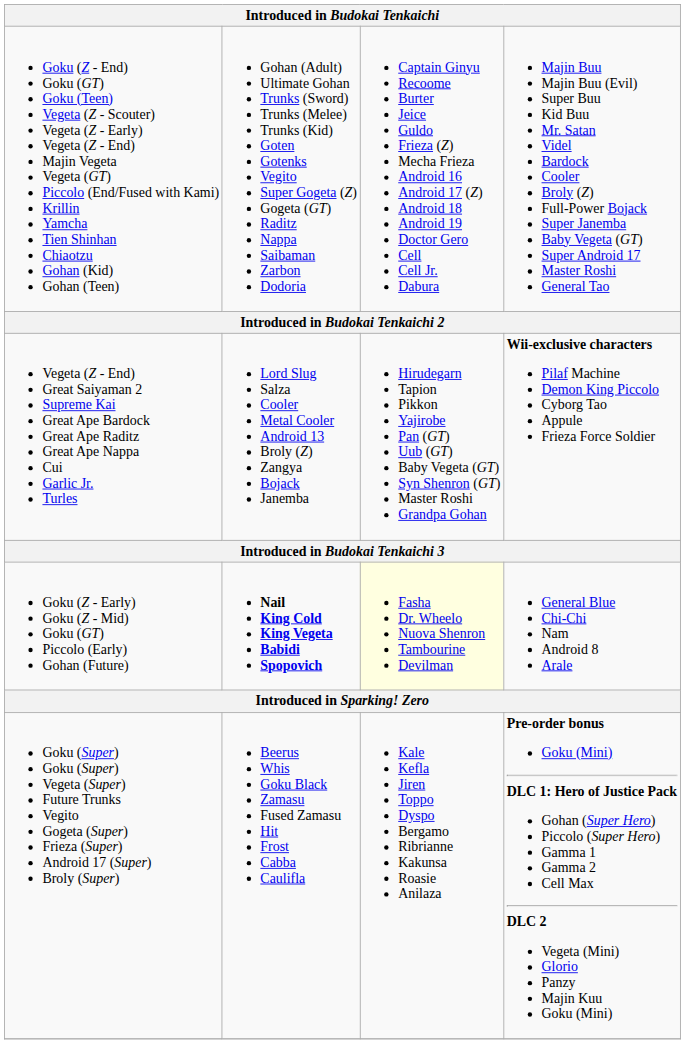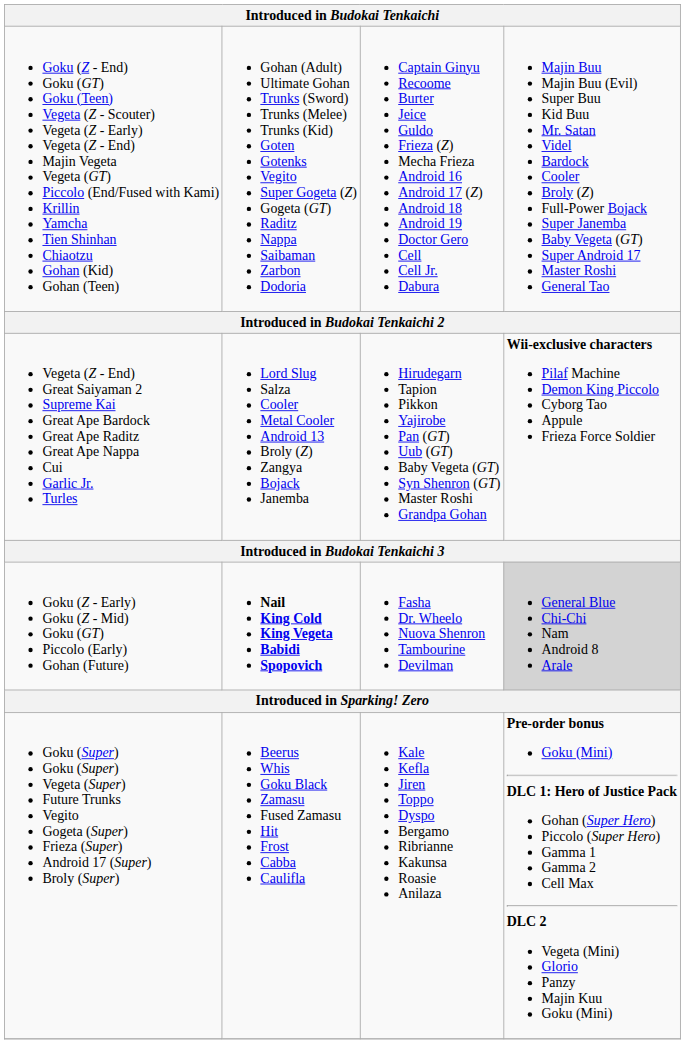(432, 634) lightyellow background -> (432, 634) no background
(592, 634) no background -> (592, 634) lightgrey background
